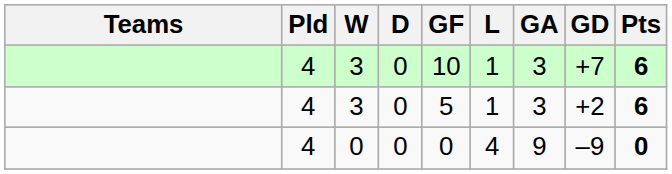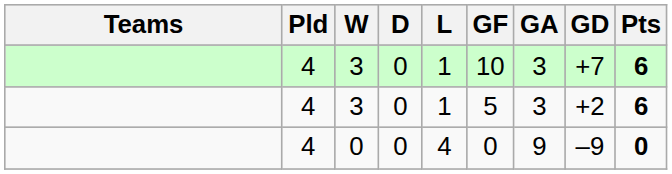columns swapped: (492, 24) <-> (446, 24)
